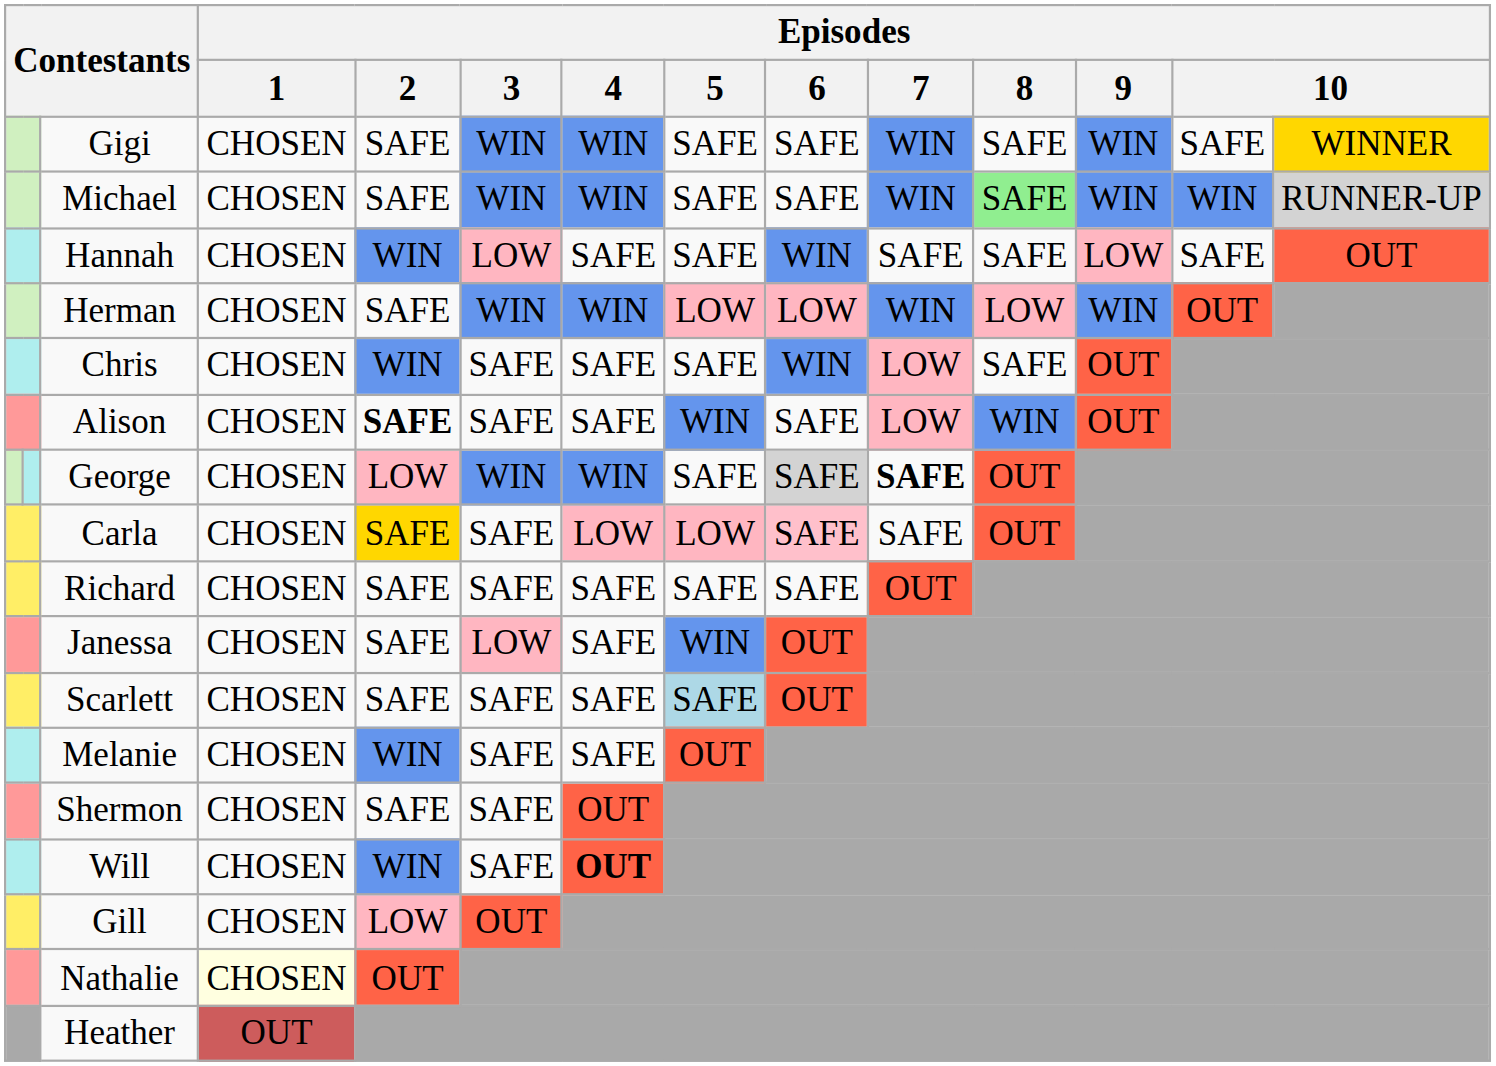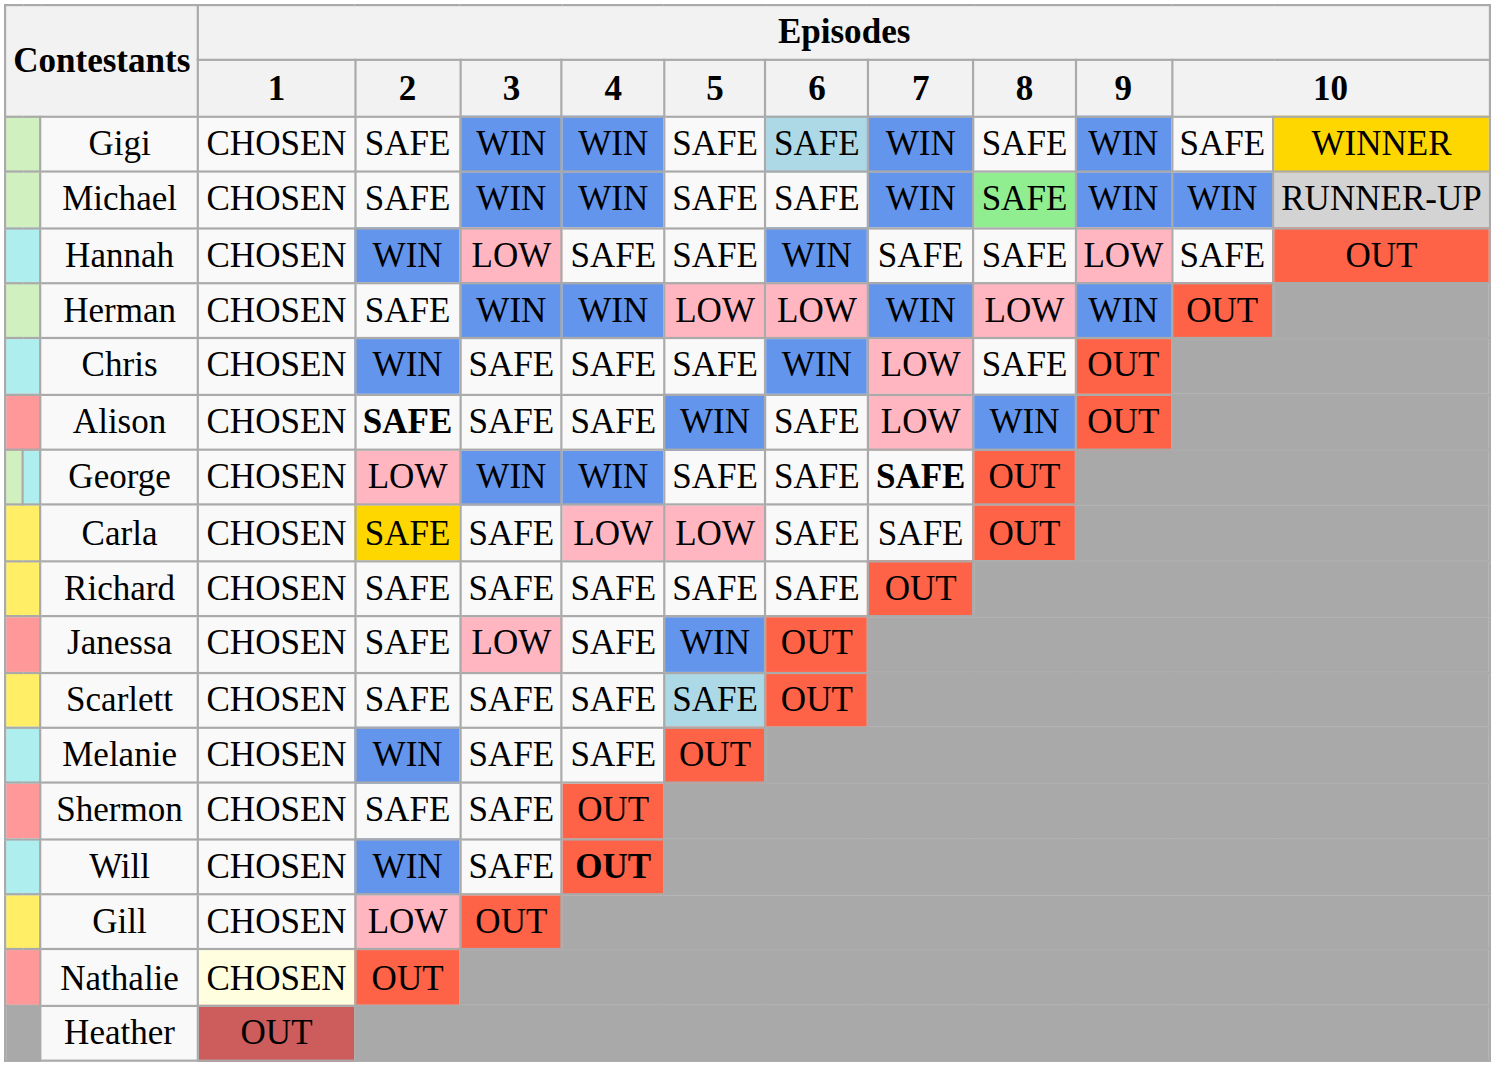(817, 143) no background -> (817, 143) lightblue background
(817, 476) lightgrey background -> (817, 476) no background
(817, 532) pink background -> (817, 532) no background
